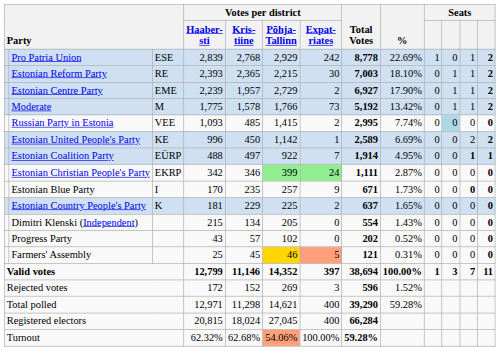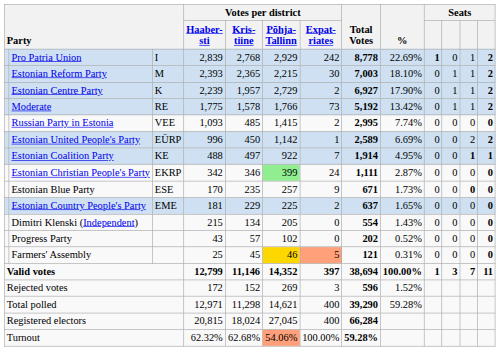(164, 57) ESE -> (157, 57) I
(437, 57) normal -> (437, 57) bold
(161, 73) RE -> (159, 73) M
(166, 90) EME -> (159, 90) K
(159, 106) M -> (161, 106) RE
(455, 123) lightblue background -> (455, 123) no background
(162, 139) KE -> (168, 139) EÜRP
(168, 156) EÜRP -> (162, 156) KE
(334, 172) lightgreen background -> (334, 172) no background
(157, 189) I -> (164, 189) ESE
(159, 205) K -> (166, 205) EME
